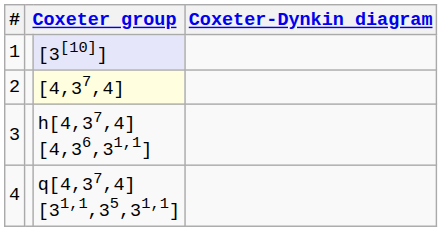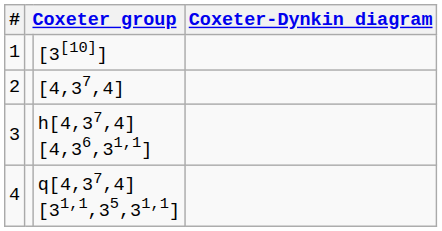(73, 52) lavender background -> (73, 52) no background
(81, 87) lightyellow background -> (81, 87) no background
